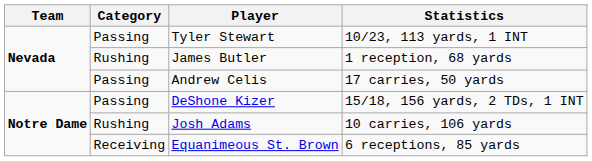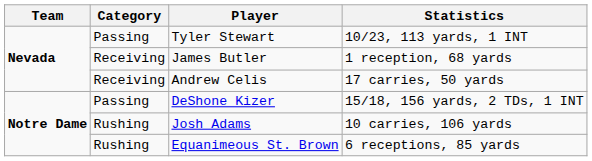(121, 59) Rushing -> (129, 59) Receiving
(121, 80) Passing -> (129, 80) Receiving
(129, 145) Receiving -> (121, 145) Rushing
